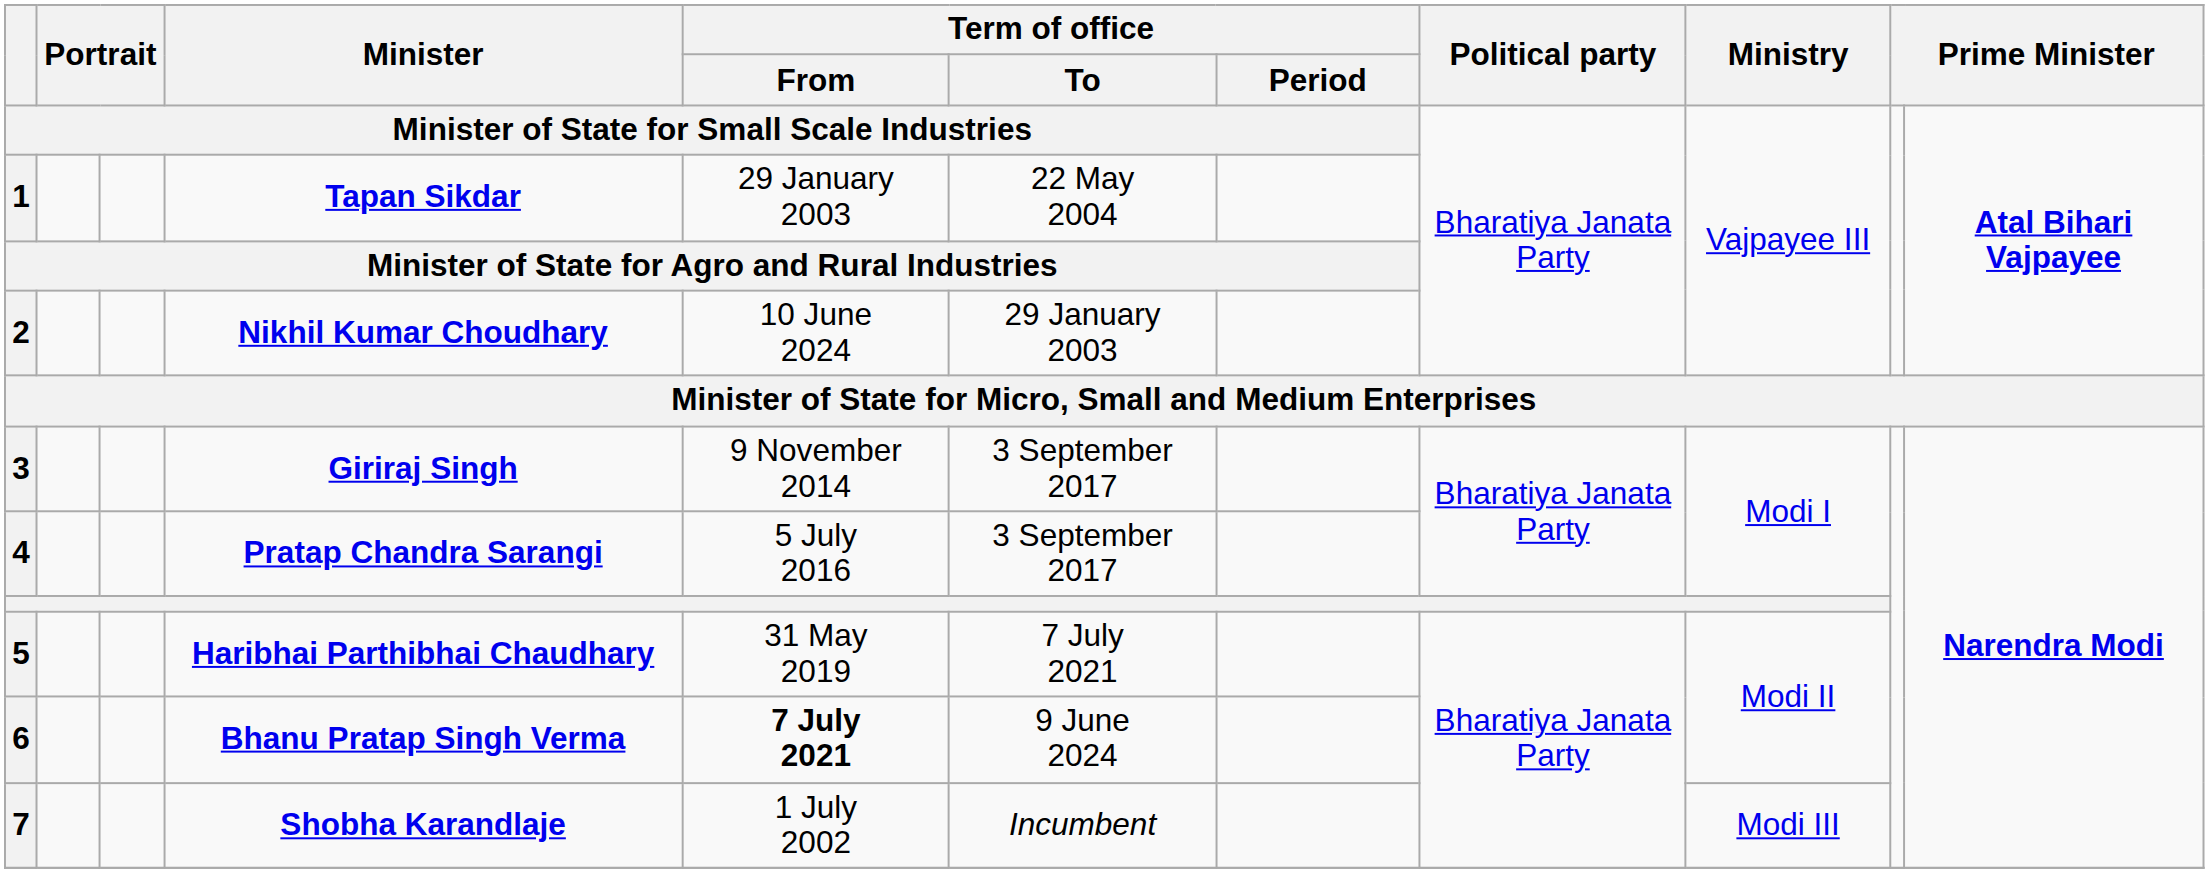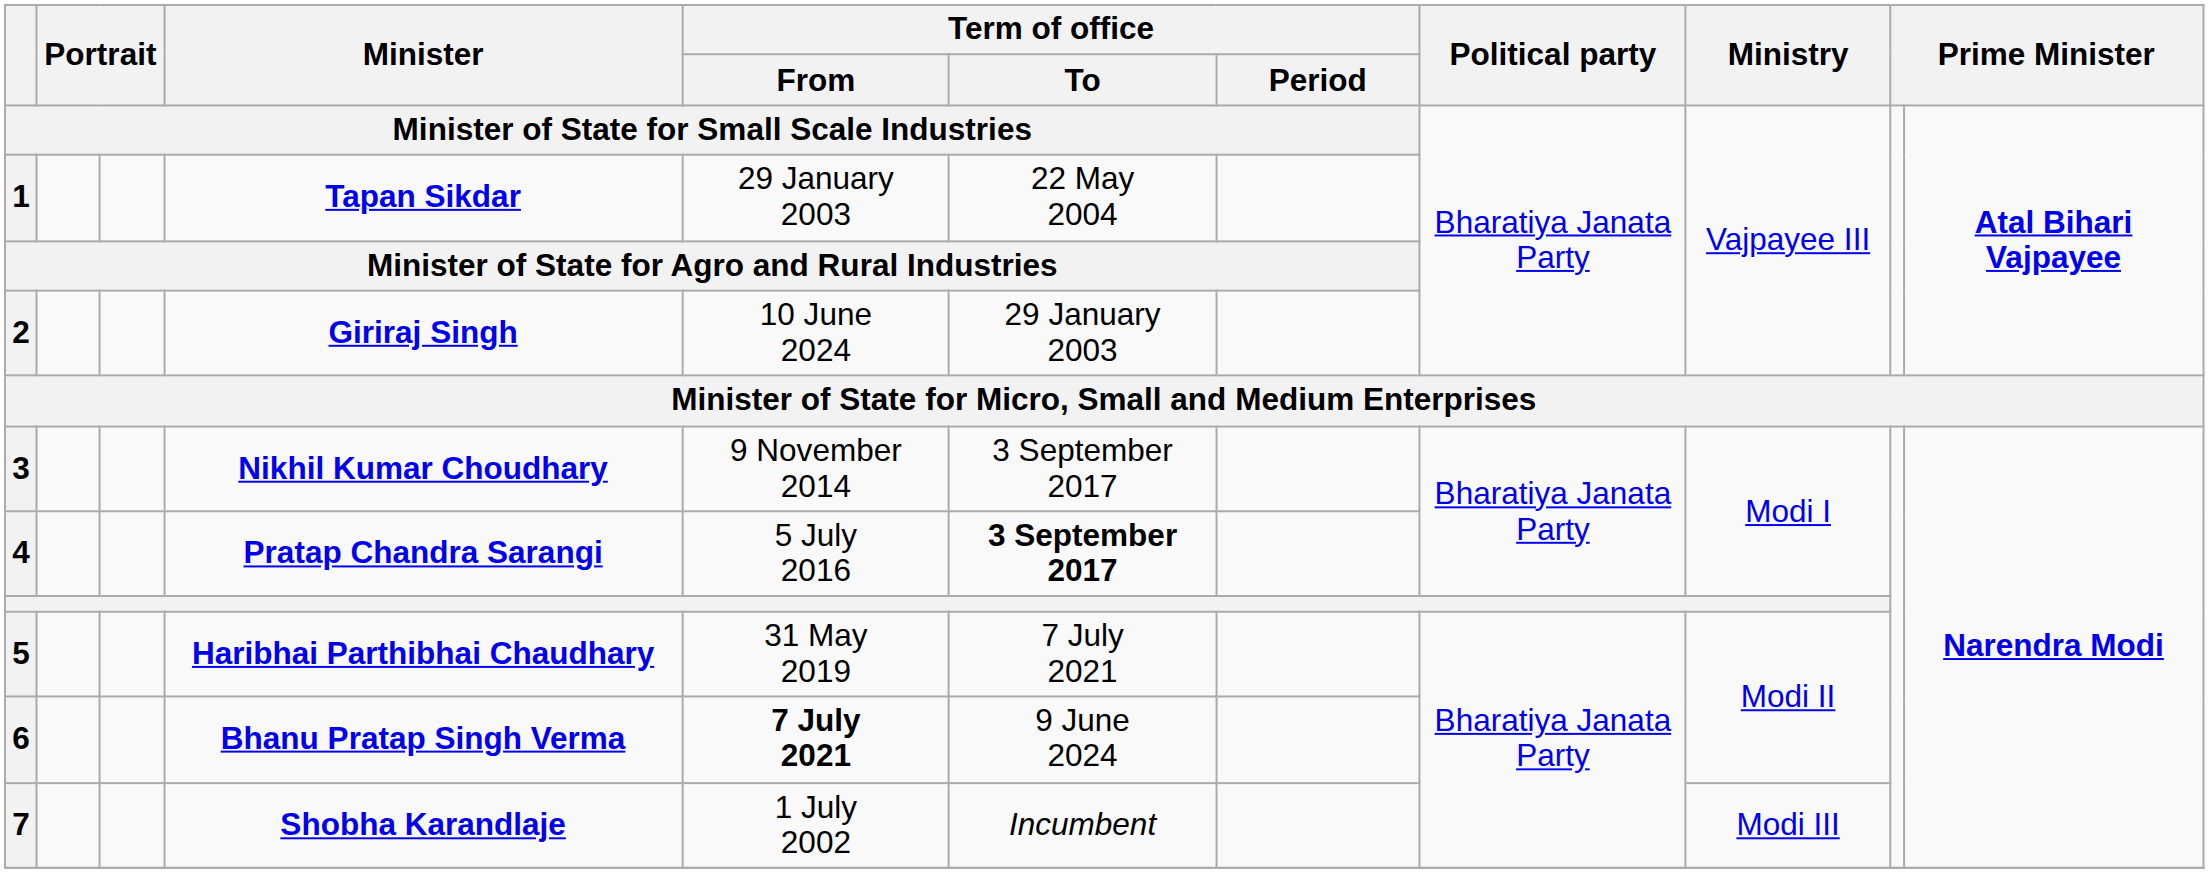(423, 332) Nikhil Kumar Choudhary -> (423, 332) Giriraj Singh
(423, 468) Giriraj Singh -> (423, 468) Nikhil Kumar Choudhary
(1083, 553) normal -> (1083, 553) bold
